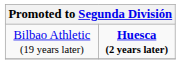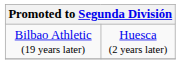(137, 41) bold -> (138, 41) normal
